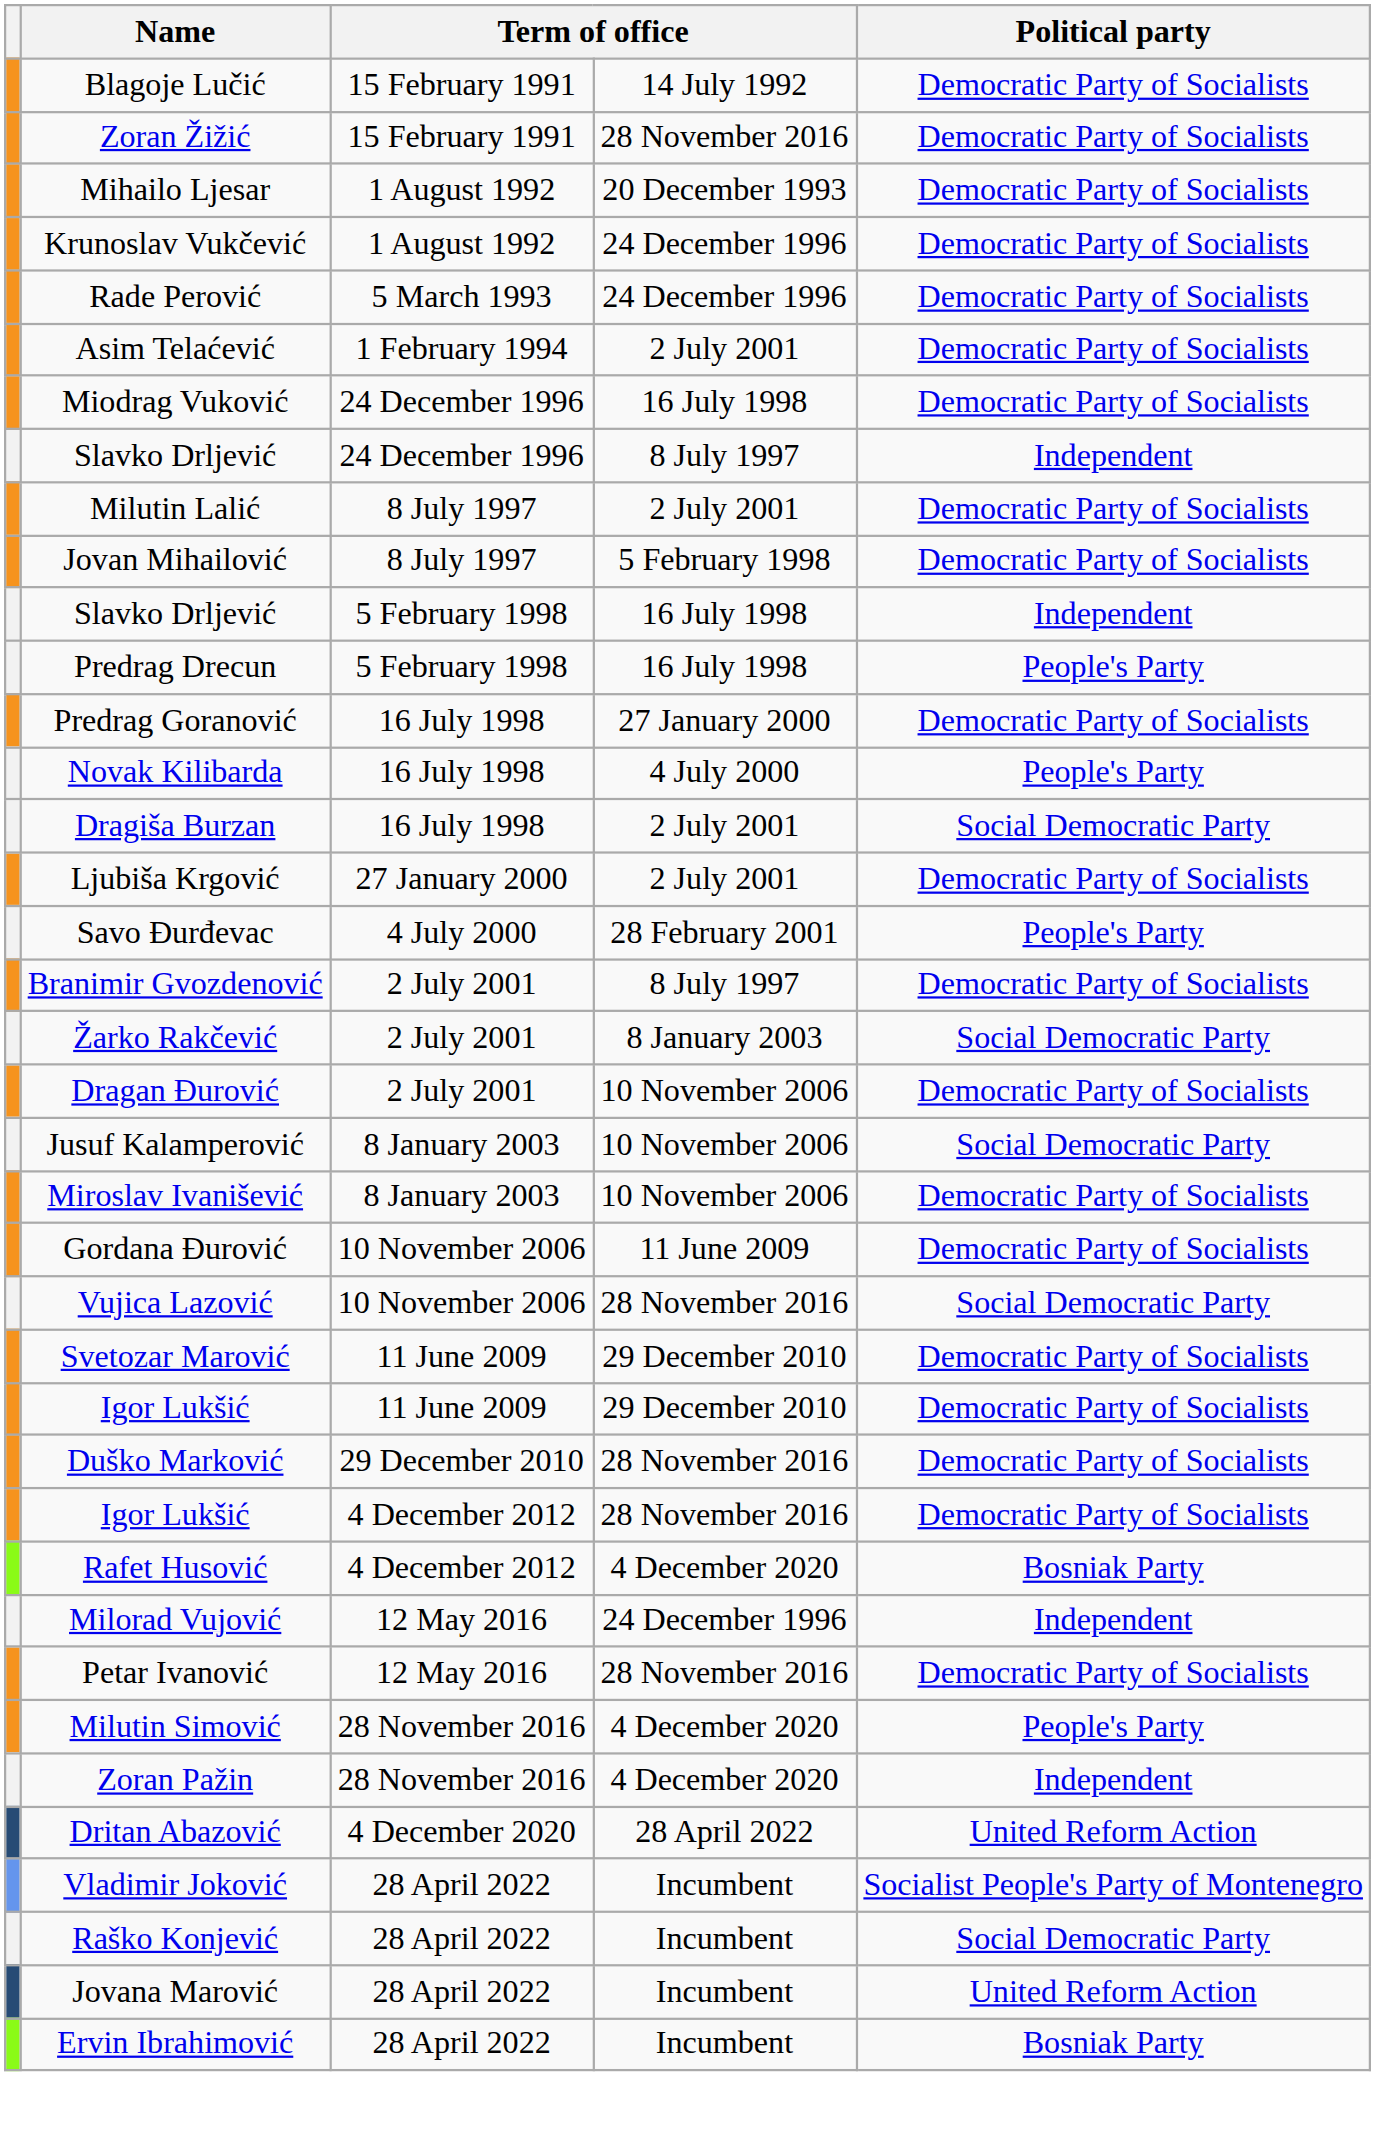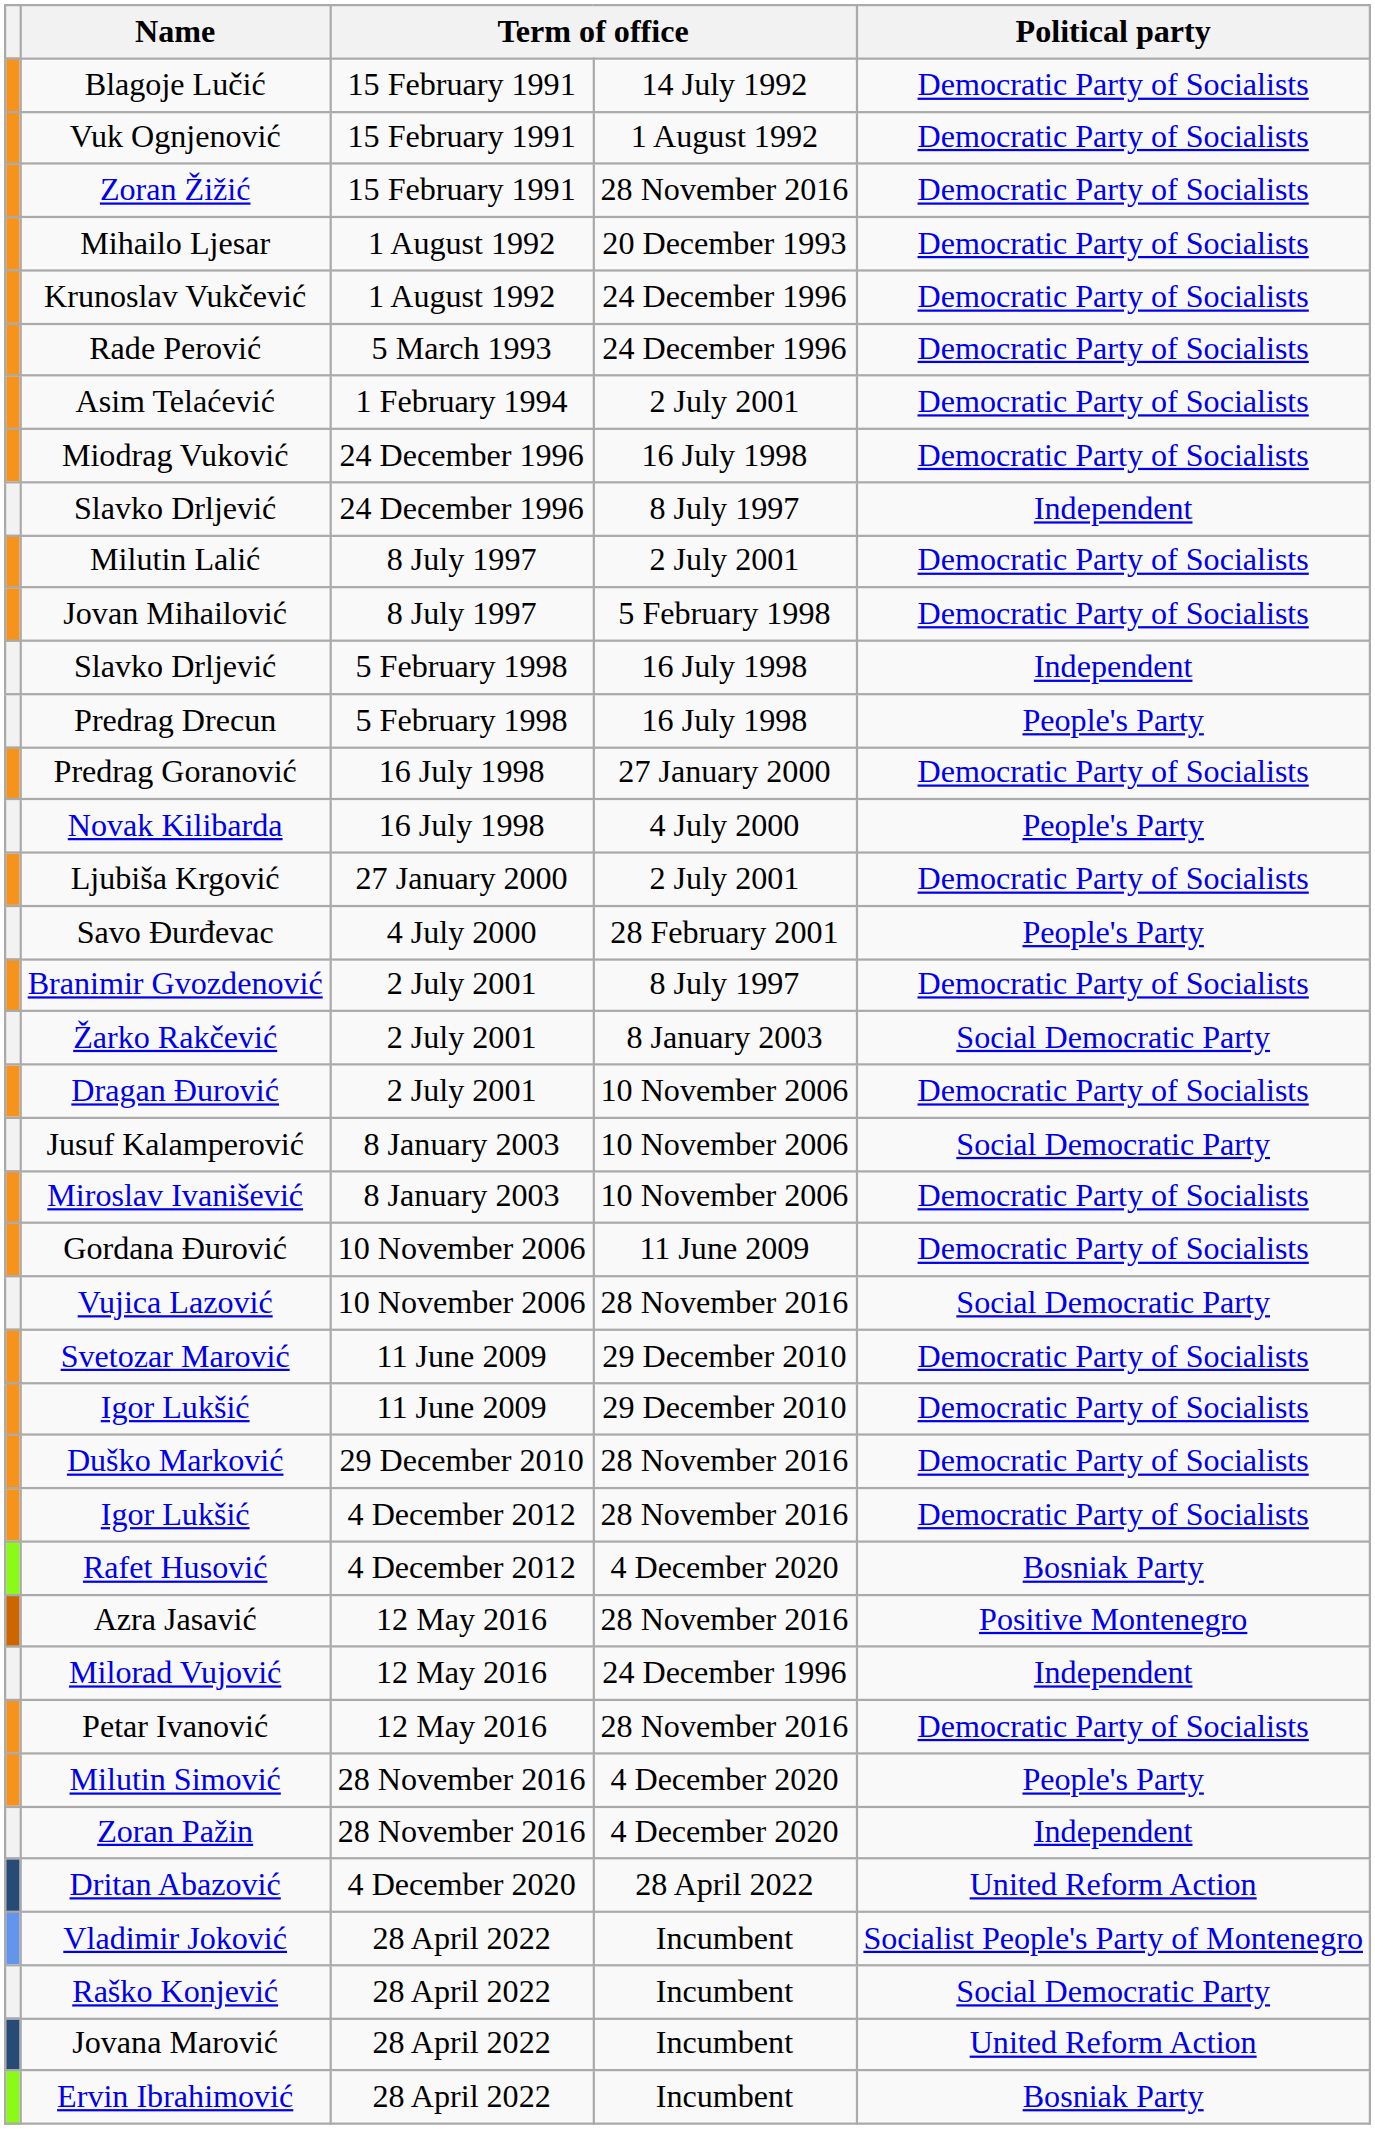+ row: (175, 137)
- row: (175, 825)
+ row: (175, 1620)
